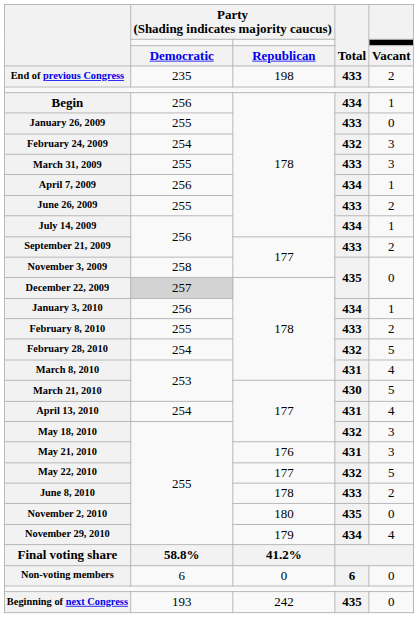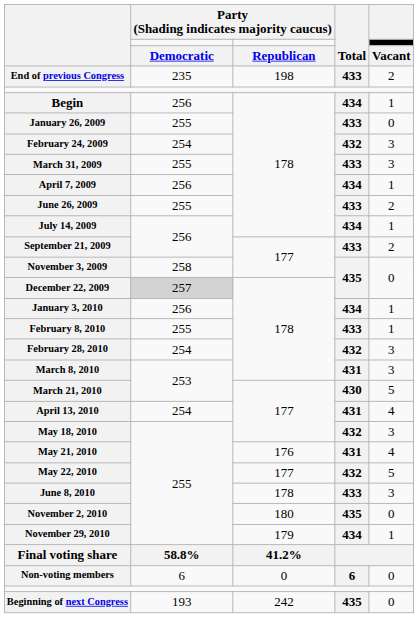(391, 329) 2 -> (391, 329) 1
(391, 349) 5 -> (391, 349) 3
(391, 370) 4 -> (391, 370) 3
(391, 452) 3 -> (391, 452) 4
(391, 493) 2 -> (391, 493) 3
(391, 534) 4 -> (391, 534) 1
